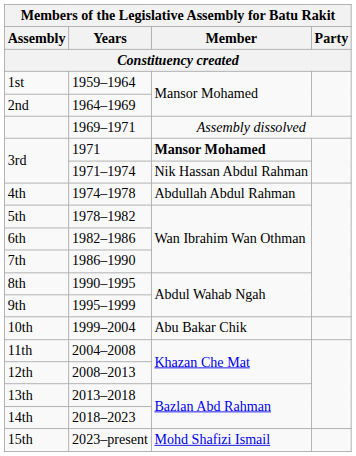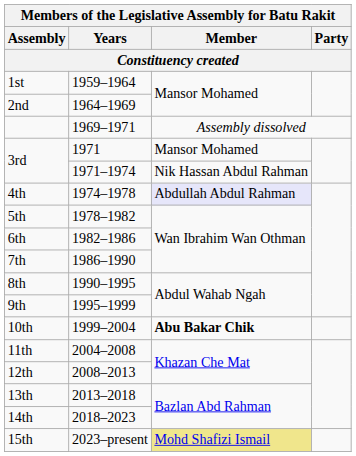(210, 149) bold -> (206, 149) normal
(225, 194) no background -> (225, 194) lavender background
(201, 328) normal -> (204, 328) bold
(212, 439) no background -> (212, 439) khaki background
